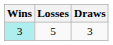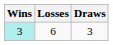(53, 31) 5 -> (53, 31) 6
